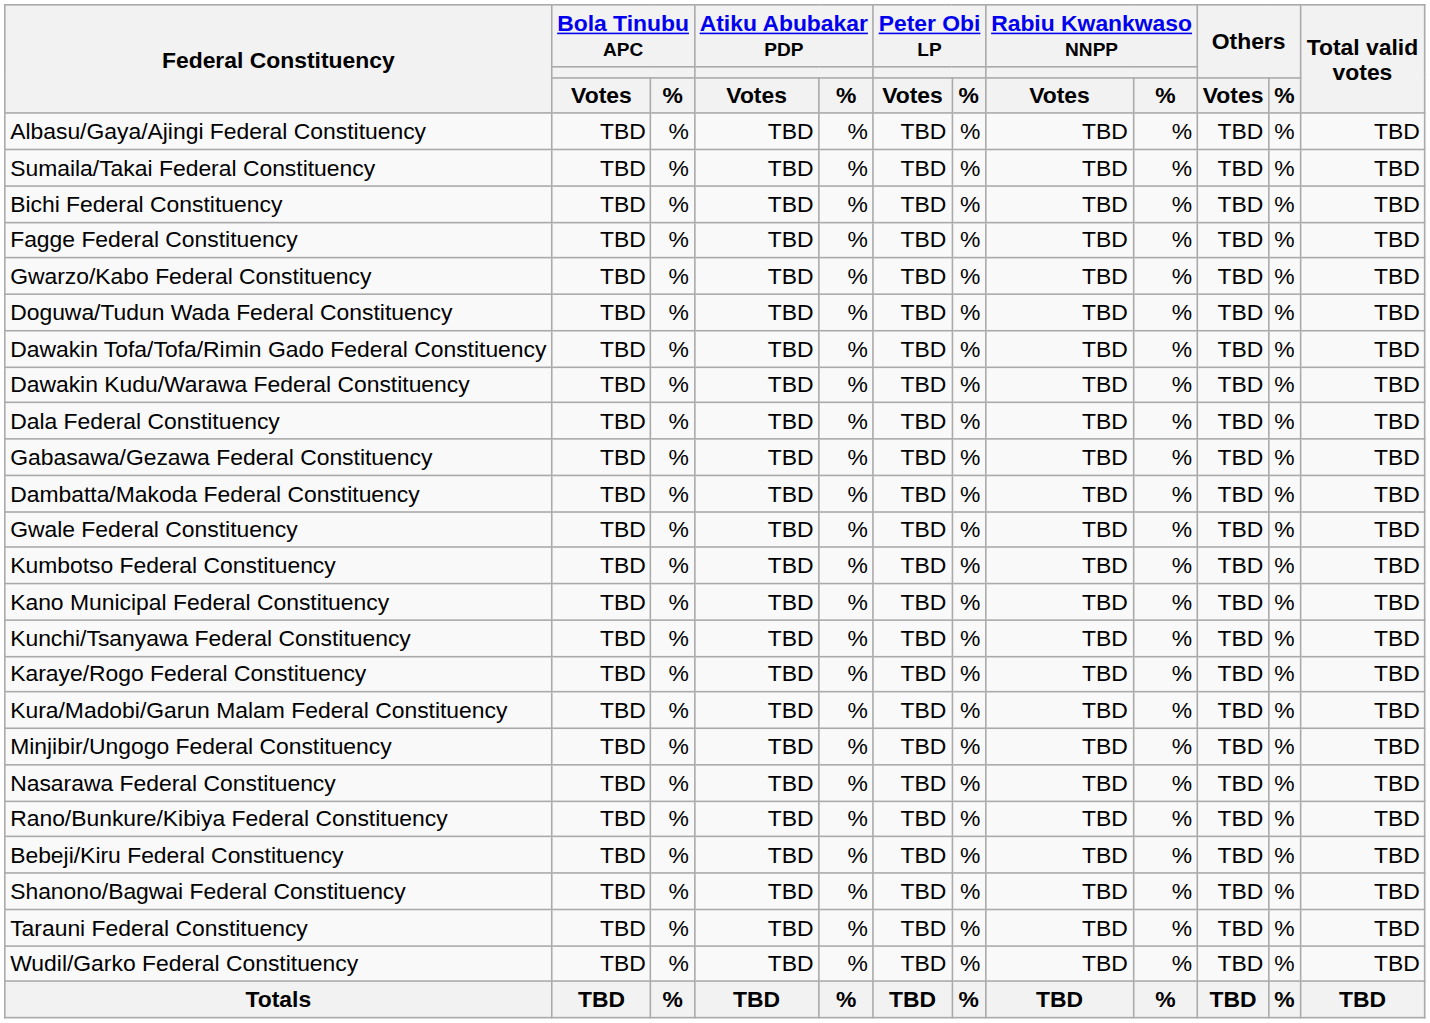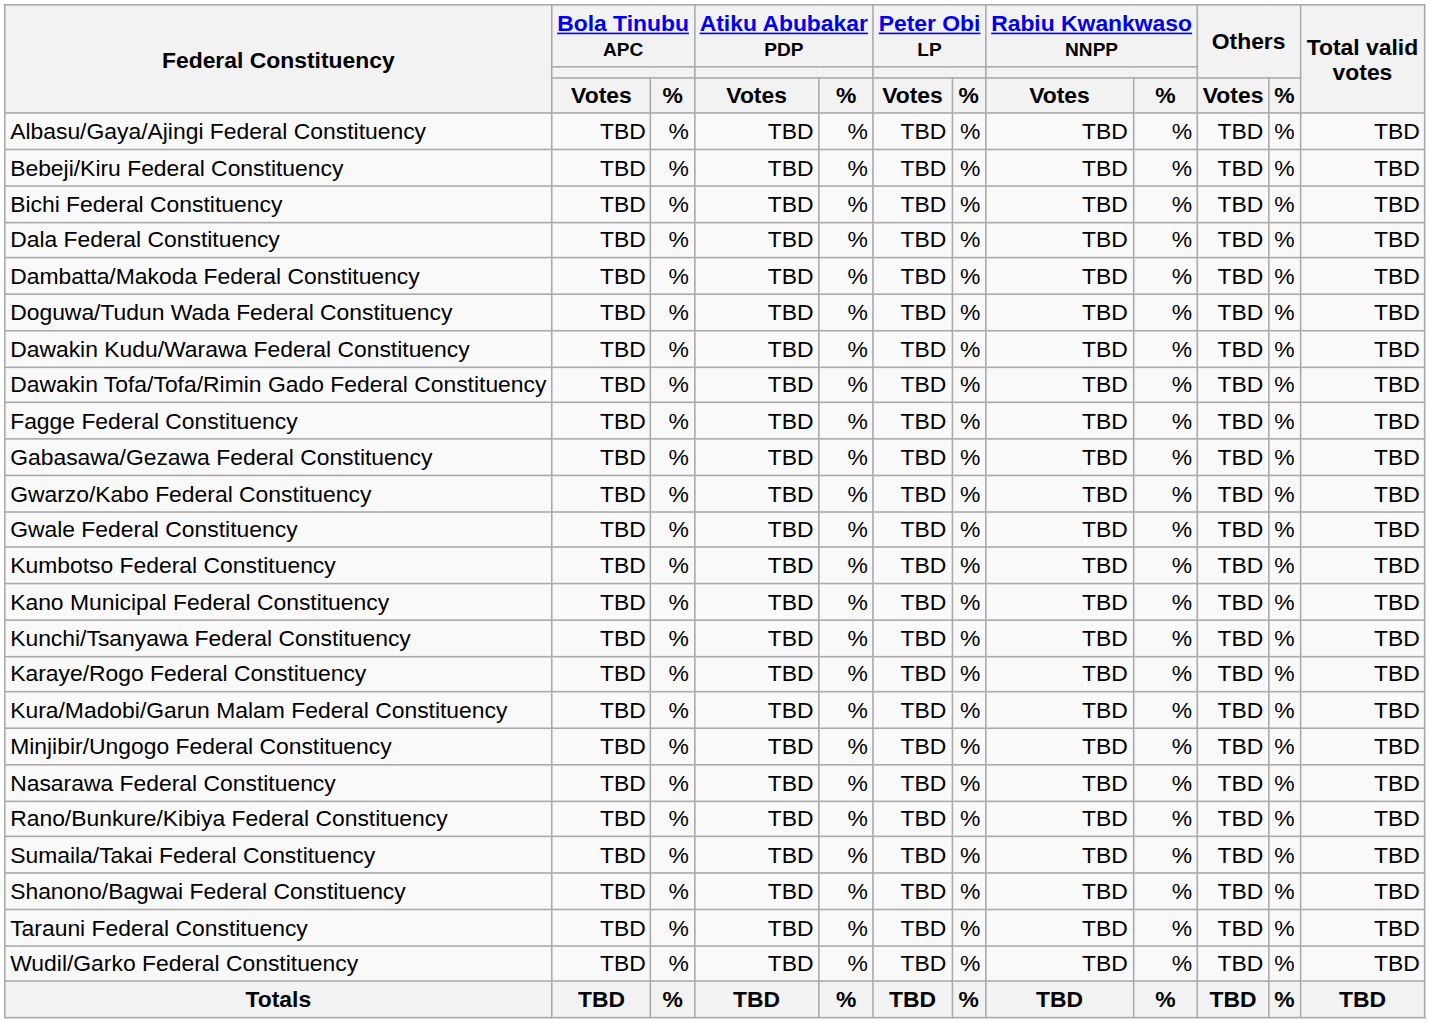rows swapped: (177, 855) <-> (193, 168)
rows swapped: (145, 421) <-> (154, 240)
rows swapped: (215, 494) <-> (191, 276)
rows swapped: (240, 385) <-> (278, 349)
